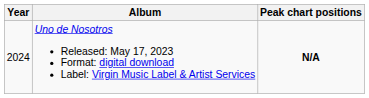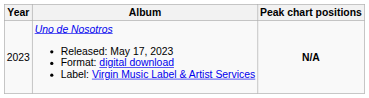(18, 57) 2024 -> (18, 57) 2023
